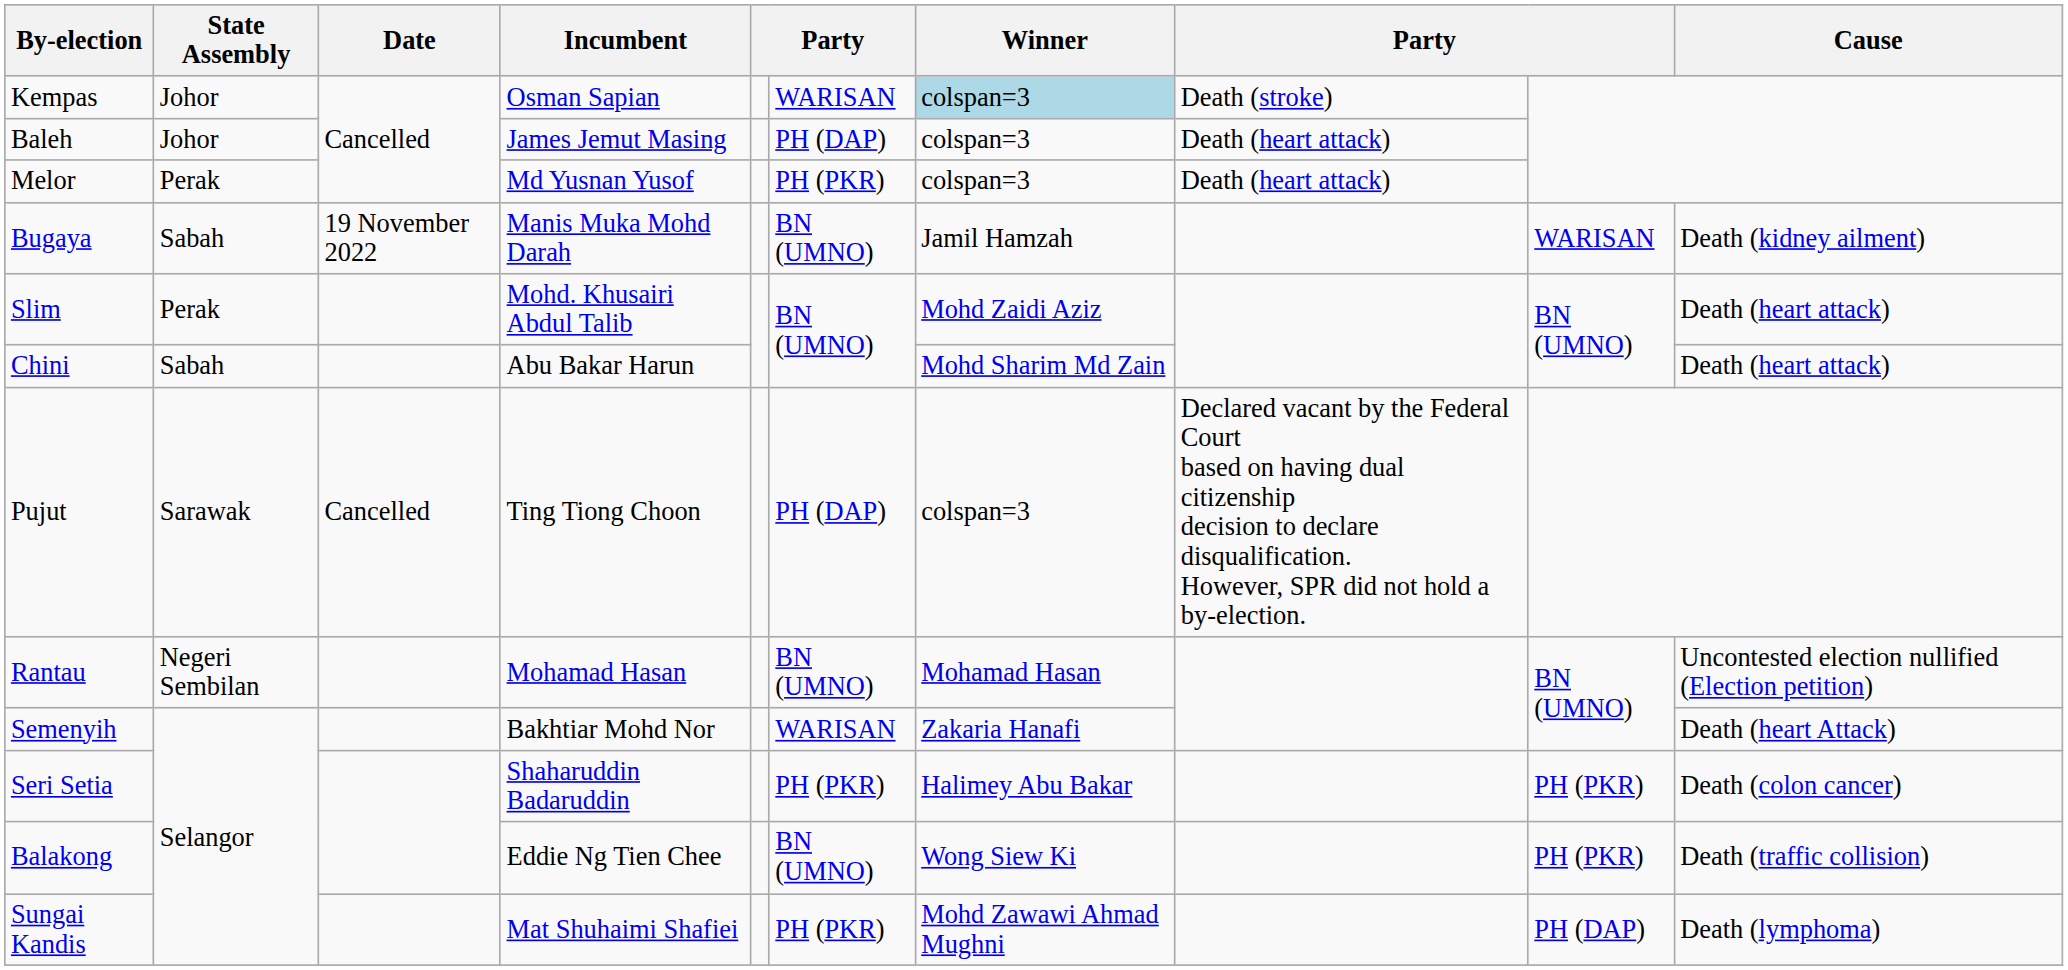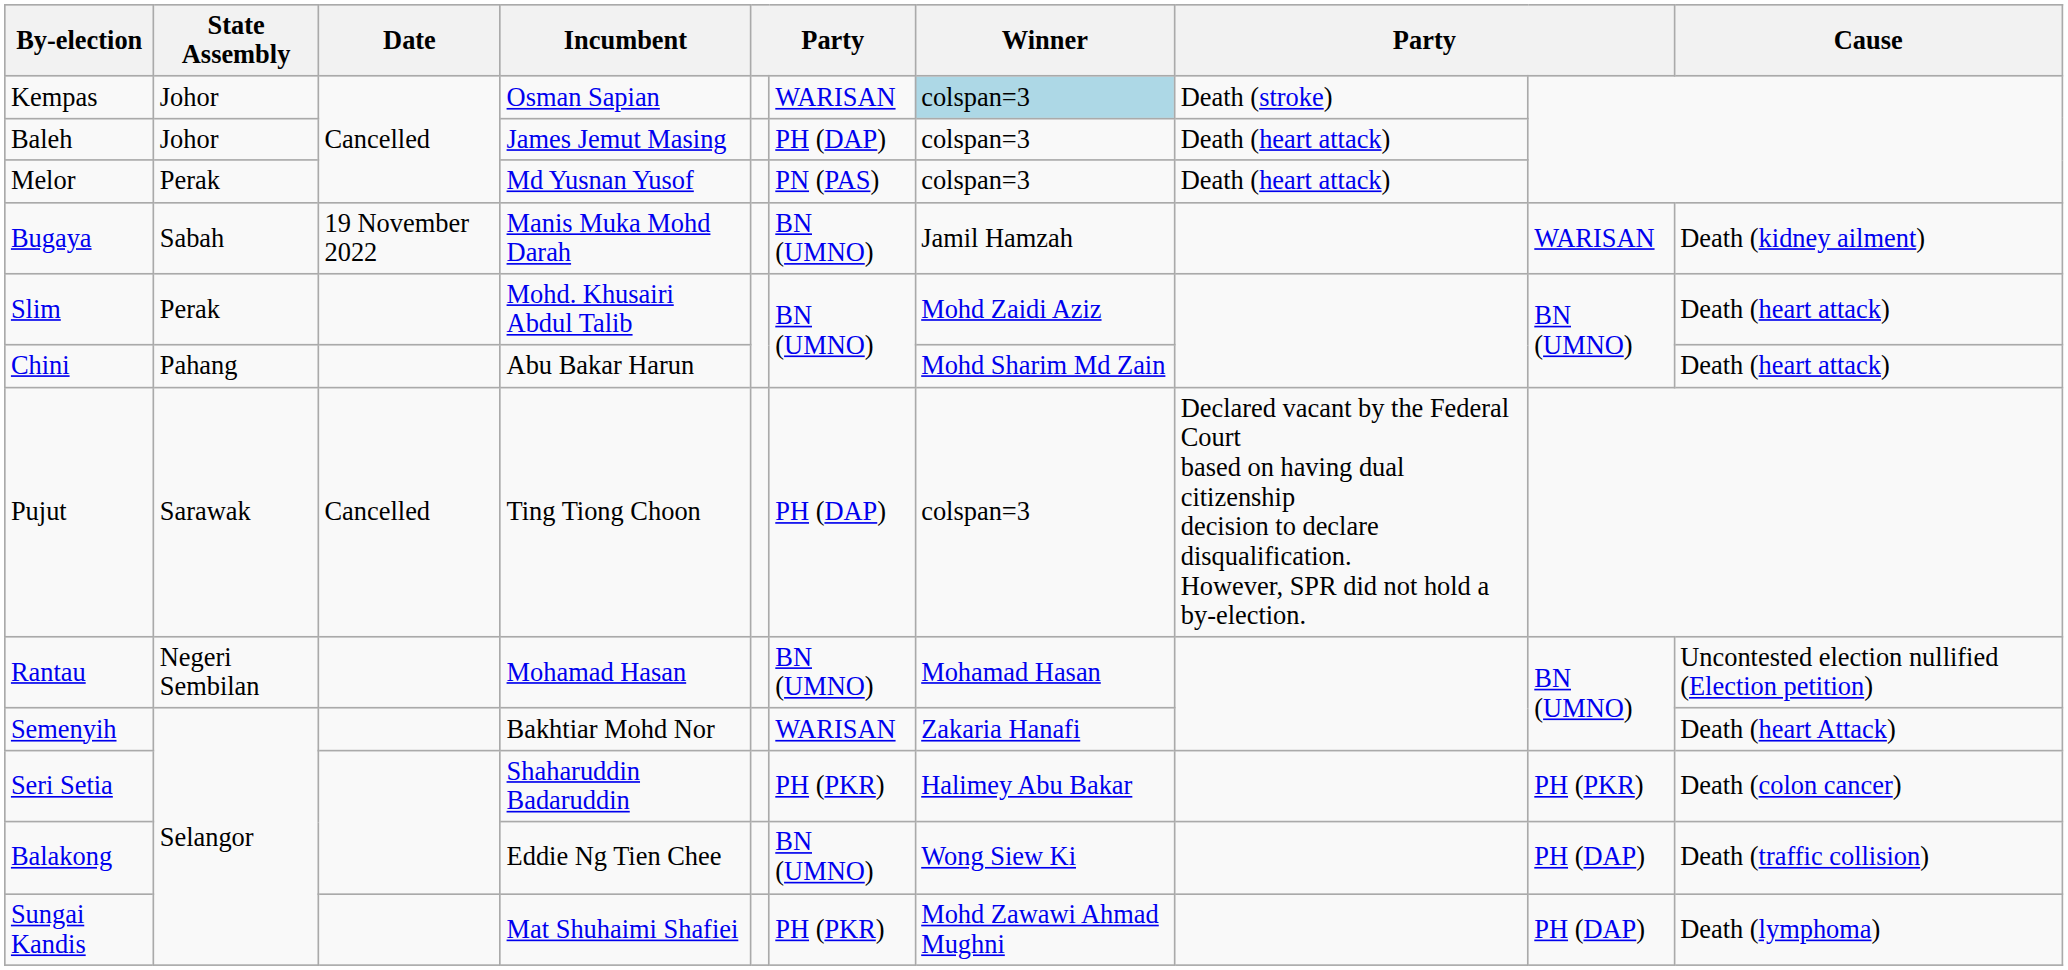(830, 180) PH (PKR) -> (827, 180) PN (PAS)
(192, 365) Sabah -> (199, 365) Pahang
(1589, 857) PH (PKR) -> (1590, 857) PH (DAP)
